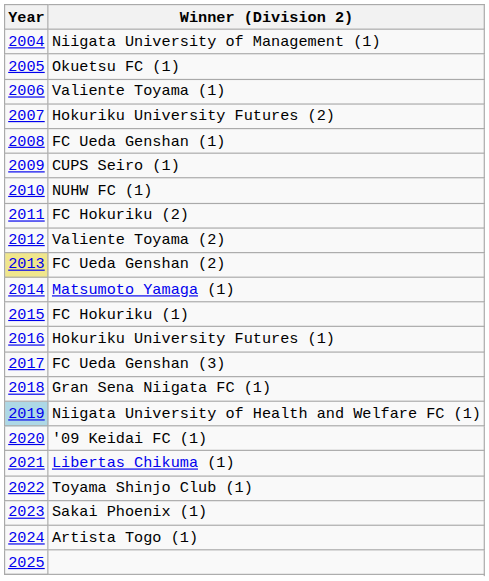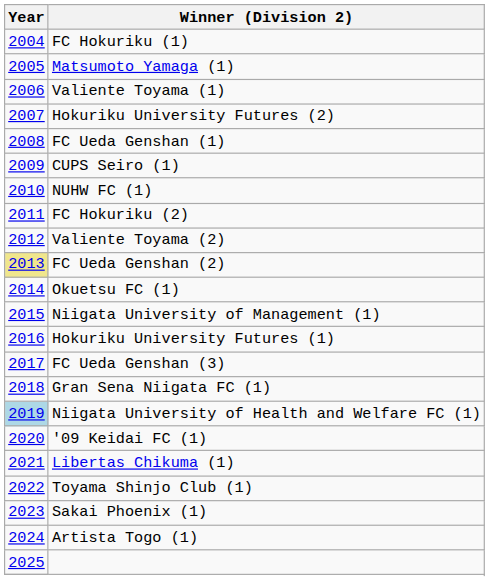(216, 42) Niigata University of Management (1) -> (120, 42) FC Hokuriku (1)
(116, 67) Okuetsu FC (1) -> (143, 67) Matsumoto Yamaga (1)
(143, 290) Matsumoto Yamaga (1) -> (116, 290) Okuetsu FC (1)
(120, 314) FC Hokuriku (1) -> (216, 314) Niigata University of Management (1)
